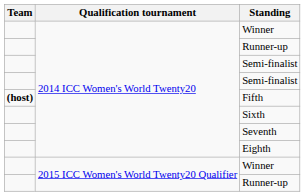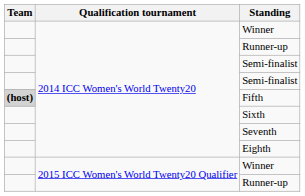(20, 98) no background -> (20, 98) lightgrey background
